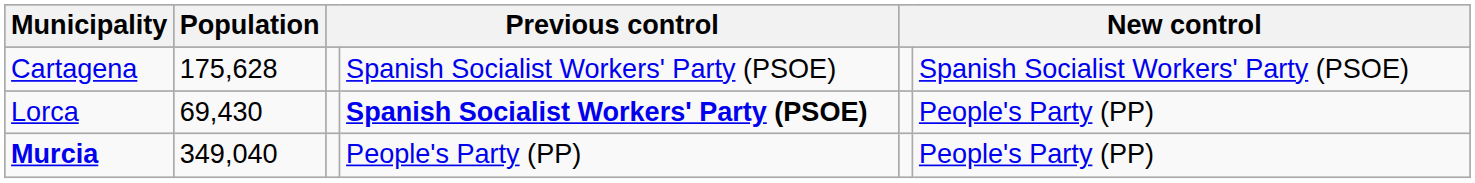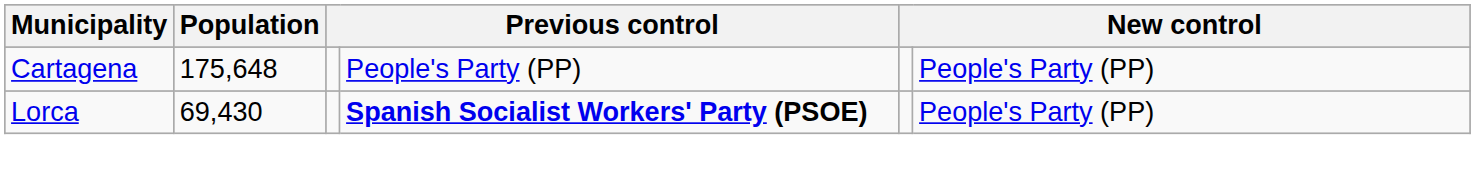(229, 68) 175,628 -> (229, 68) 175,648
(591, 68) Spanish Socialist Workers' Party (PSOE) -> (464, 68) People's Party (PP)
(1164, 68) Spanish Socialist Workers' Party (PSOE) -> (1037, 68) People's Party (PP)
- row: (55, 154)
